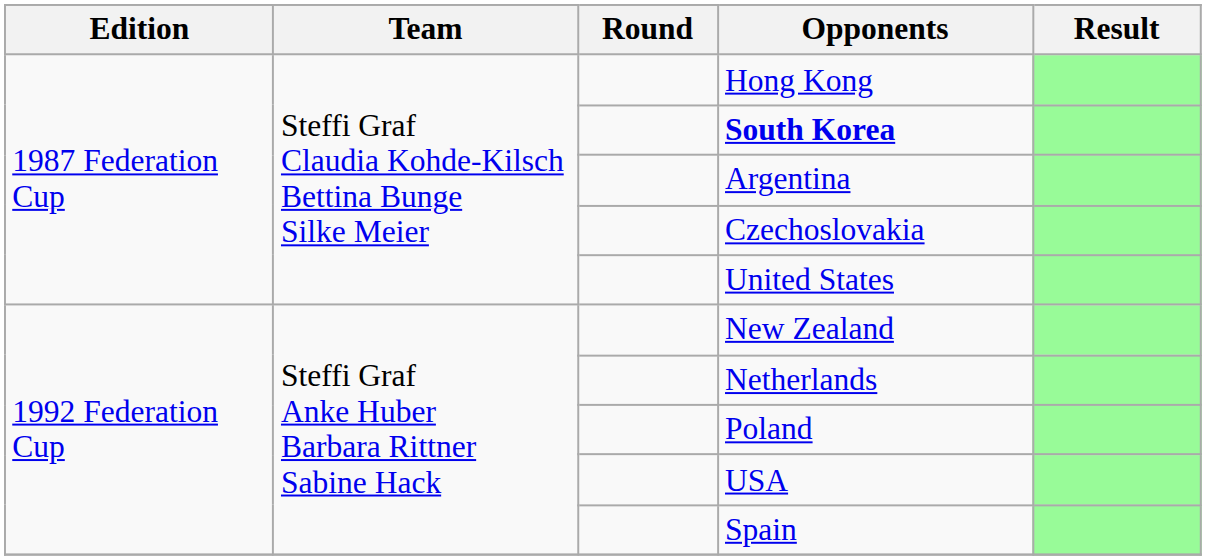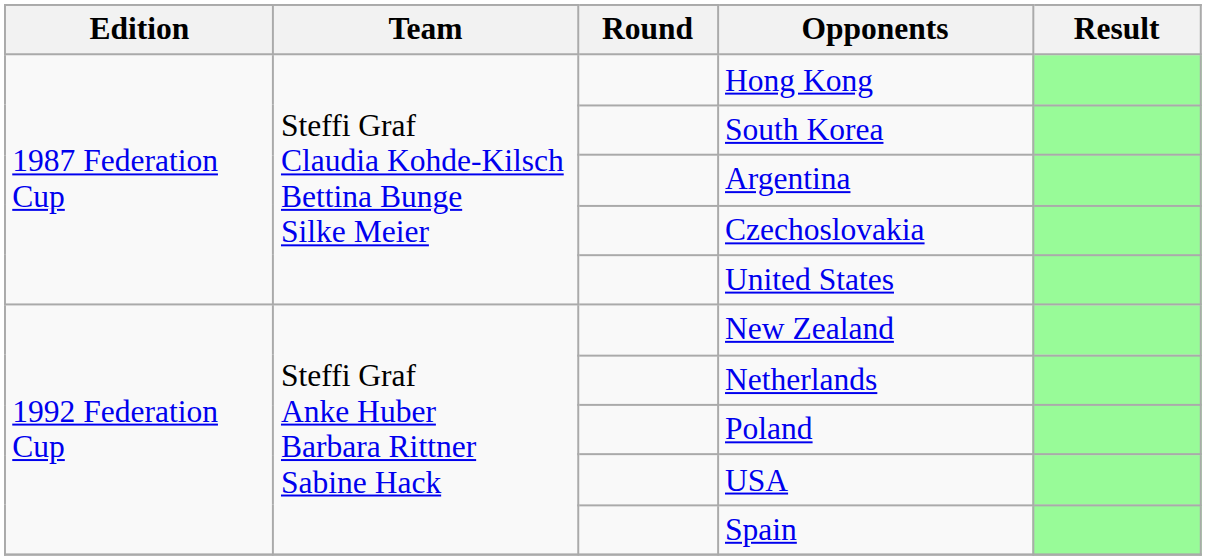(810, 129) bold -> (804, 129) normal
